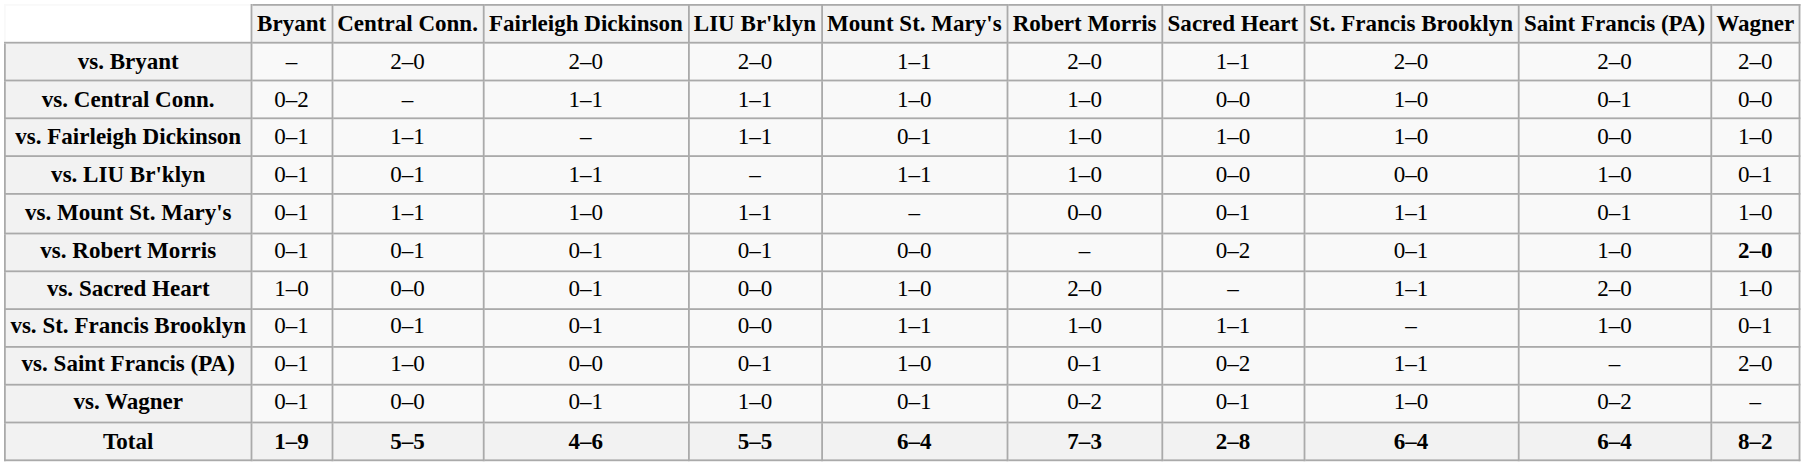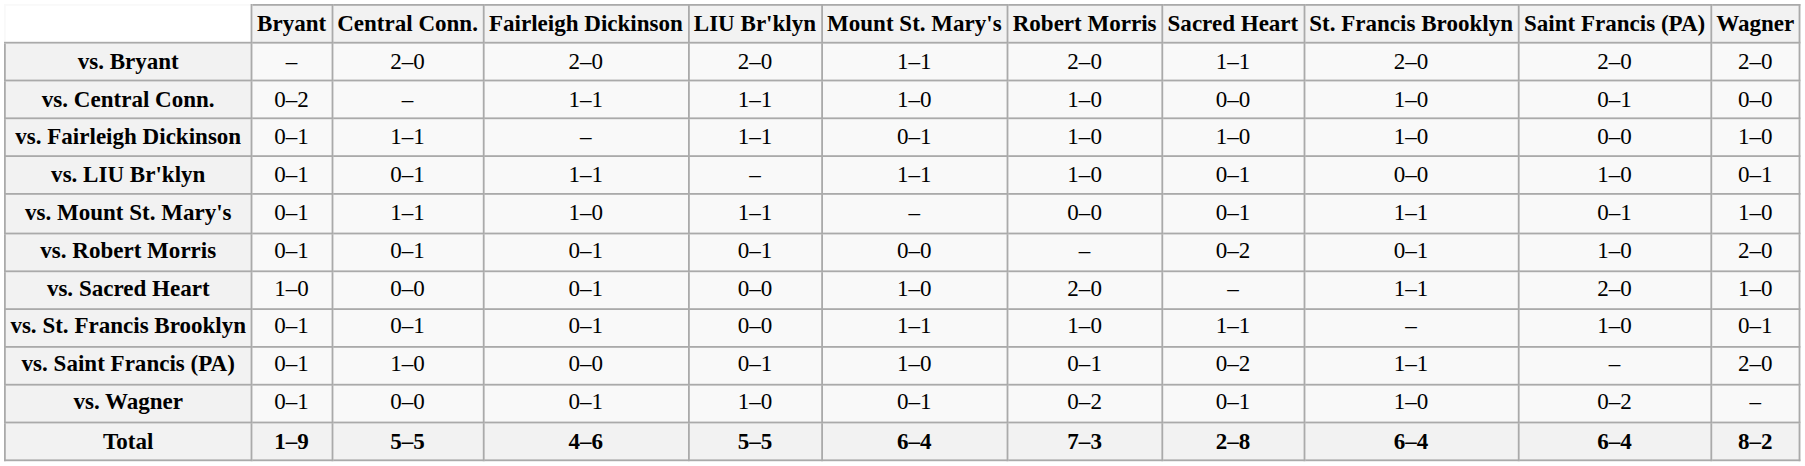(1233, 175) 0–0 -> (1233, 175) 0–1
(1755, 251) bold -> (1755, 251) normal
